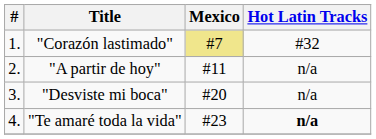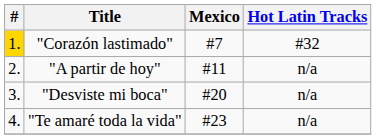(14, 43) no background -> (14, 43) gold background
(214, 43) khaki background -> (214, 43) no background
(307, 120) bold -> (307, 120) normal
